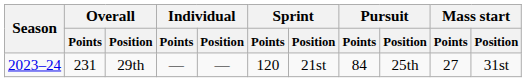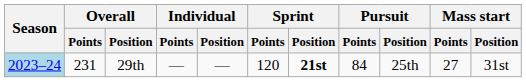(35, 64) no background -> (35, 64) lightblue background
(314, 64) normal -> (314, 64) bold
